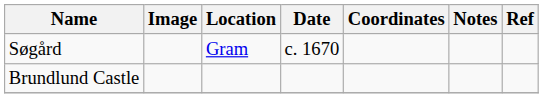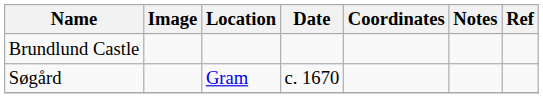rows swapped: (74, 78) <-> (35, 48)
